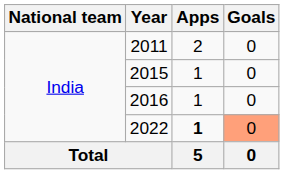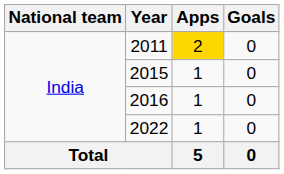(198, 45) no background -> (198, 45) gold background
(198, 127) bold -> (198, 127) normal
(251, 127) lightsalmon background -> (251, 127) no background
